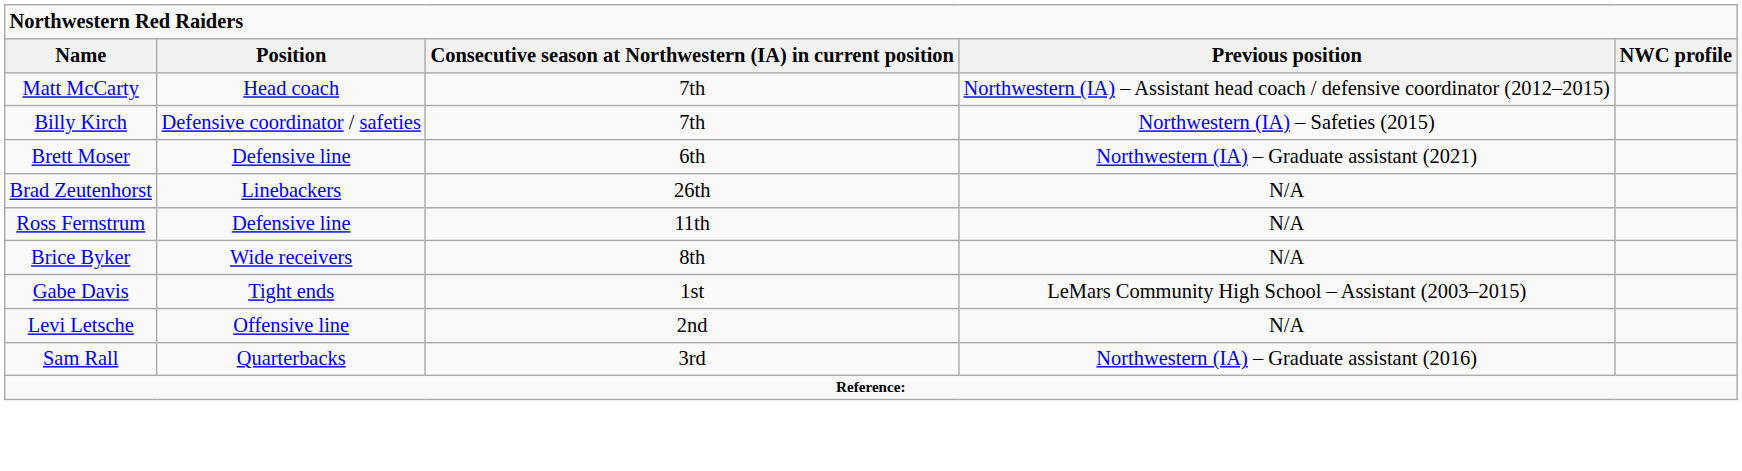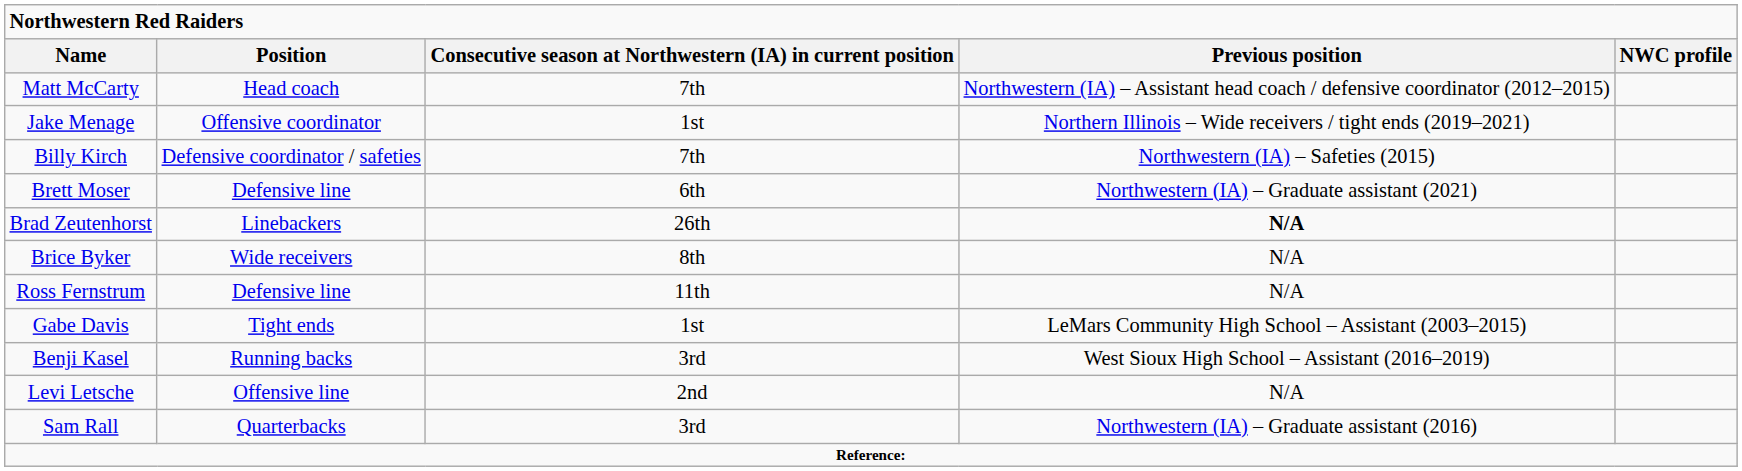+ row: (81, 122)
(1287, 190) normal -> (1287, 224) bold
rows swapped: (81, 224) <-> (81, 257)
+ row: (81, 359)
